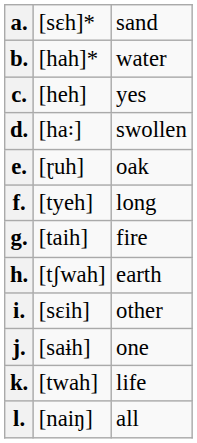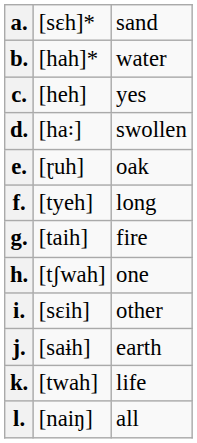(139, 274) earth -> (132, 274) one
(132, 346) one -> (139, 346) earth
